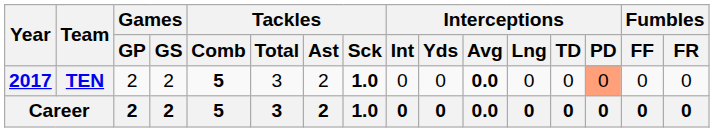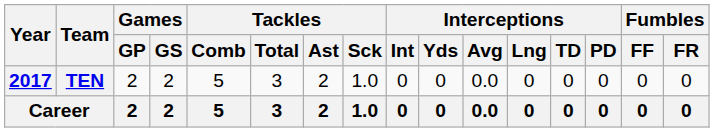(219, 80) bold -> (219, 80) normal
(365, 80) bold -> (365, 80) normal
(485, 80) bold -> (485, 80) normal
(603, 80) lightsalmon background -> (603, 80) no background
